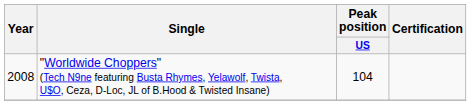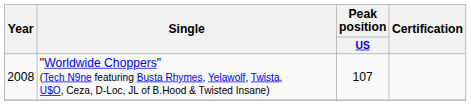(363, 77) 104 -> (363, 77) 107
